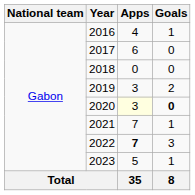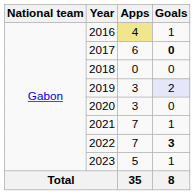(135, 32) no background -> (135, 32) khaki background
(171, 50) normal -> (171, 50) bold
(171, 87) no background -> (171, 87) lavender background
(135, 106) lightyellow background -> (135, 106) no background
(171, 106) bold -> (171, 106) normal
(135, 143) bold -> (135, 143) normal
(171, 143) normal -> (171, 143) bold
